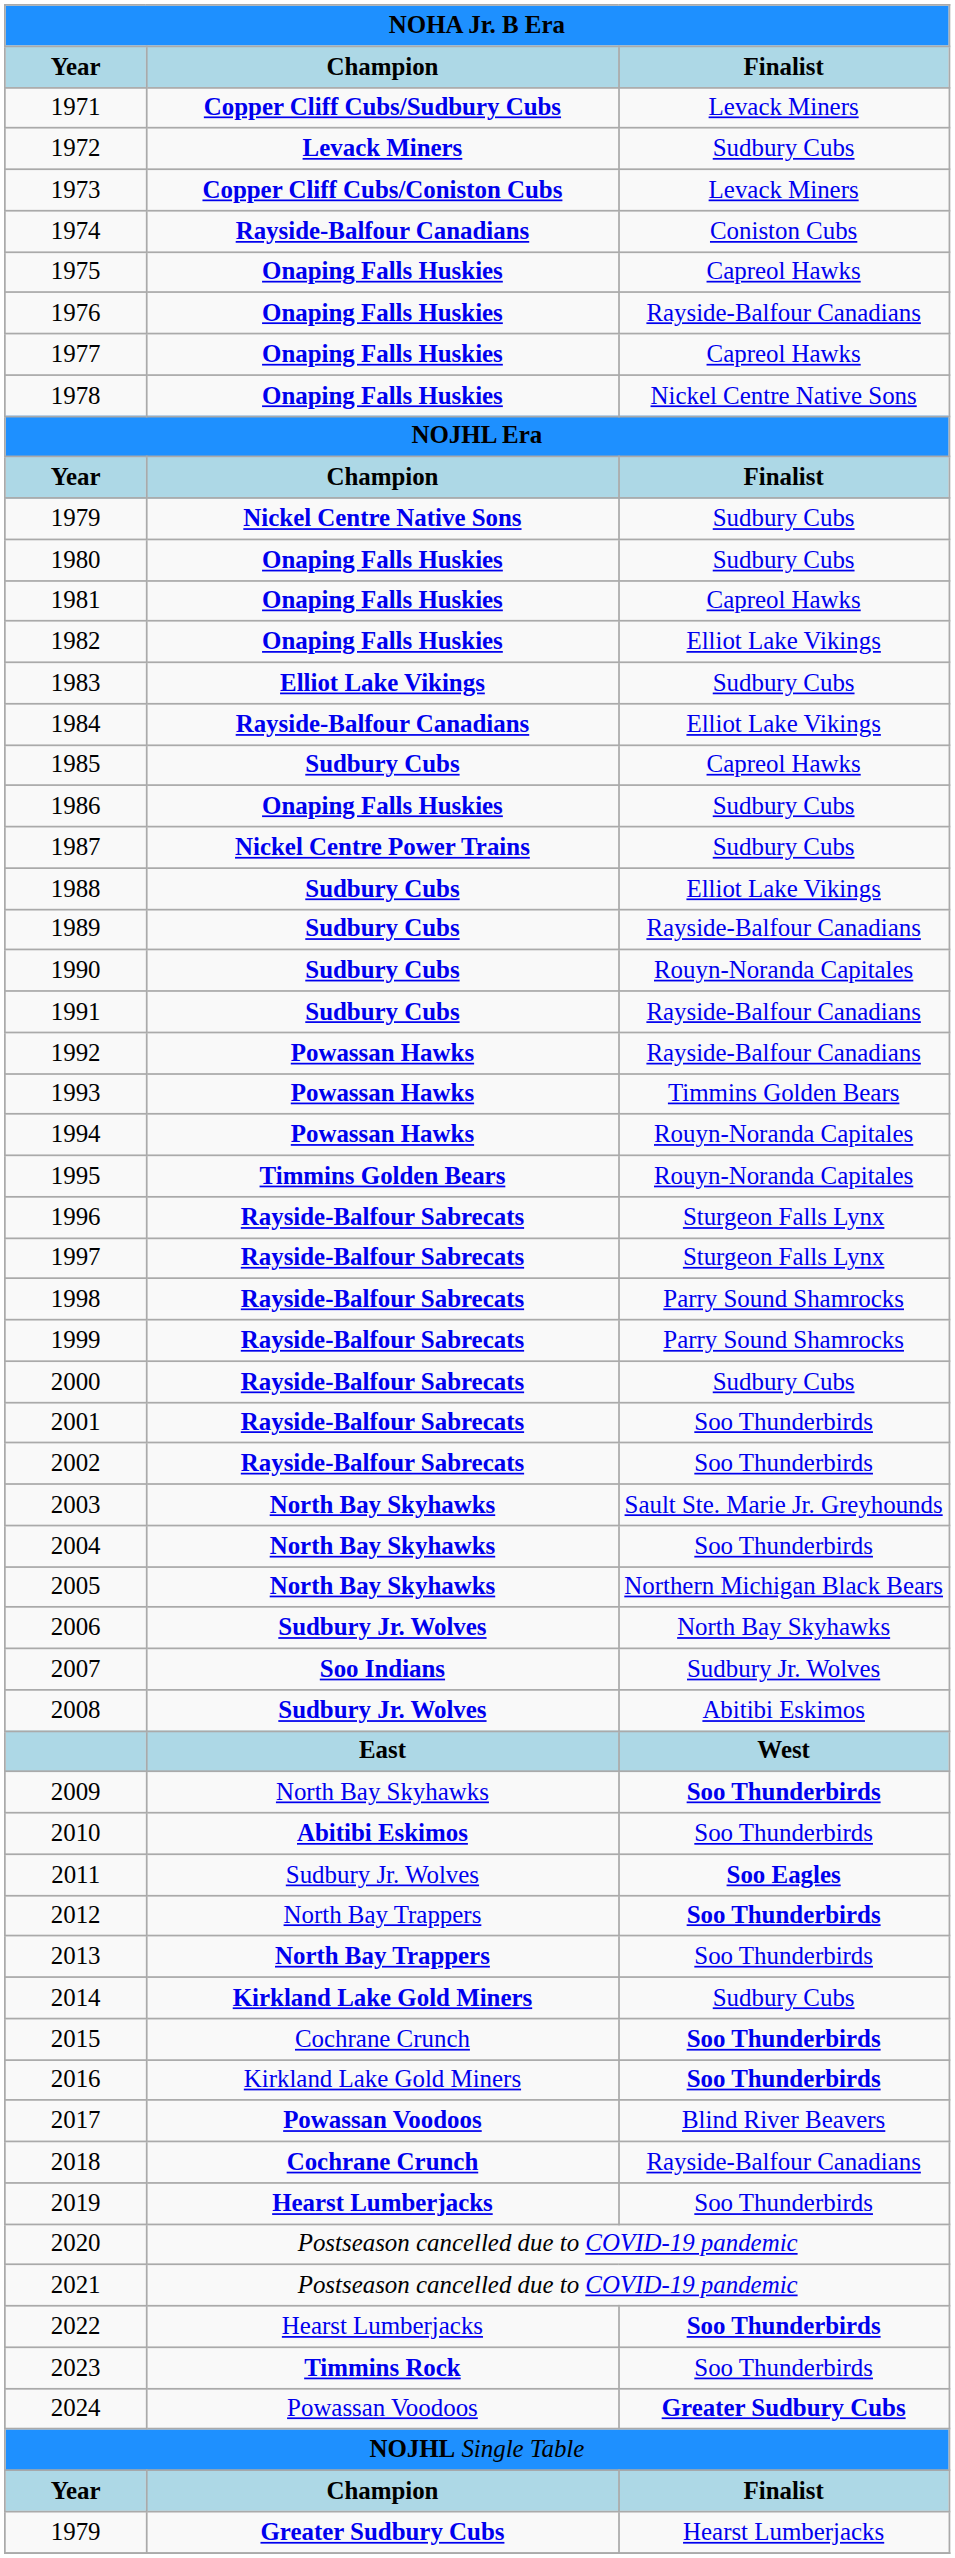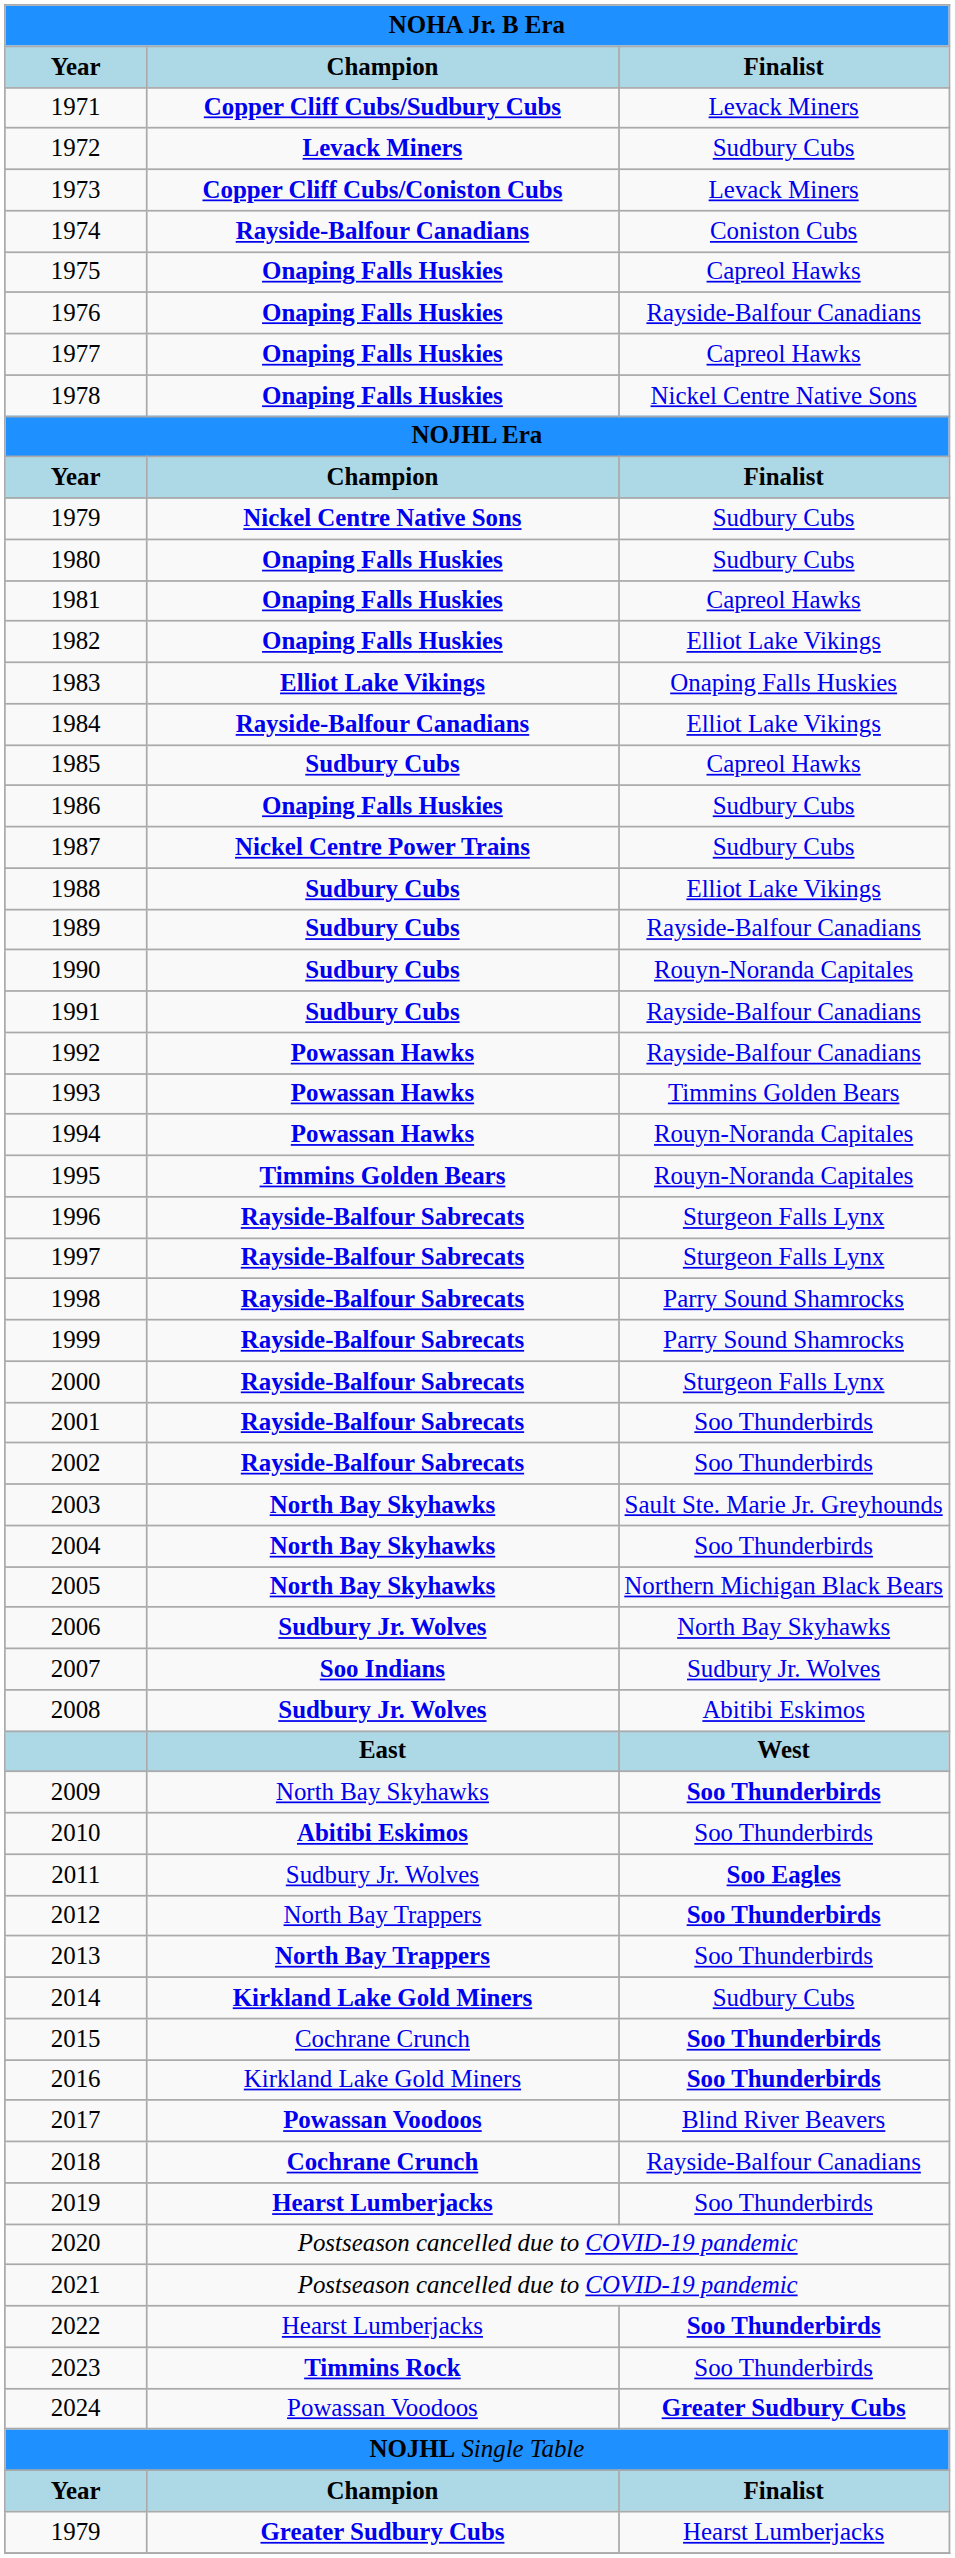(784, 682) Sudbury Cubs -> (784, 682) Onaping Falls Huskies
(784, 1381) Sudbury Cubs -> (784, 1381) Sturgeon Falls Lynx
